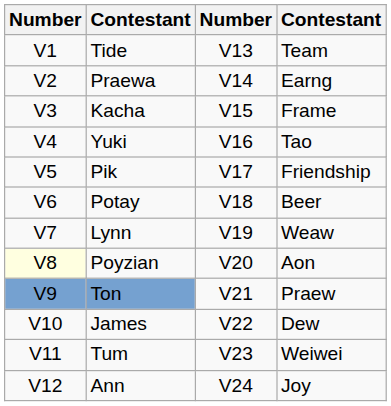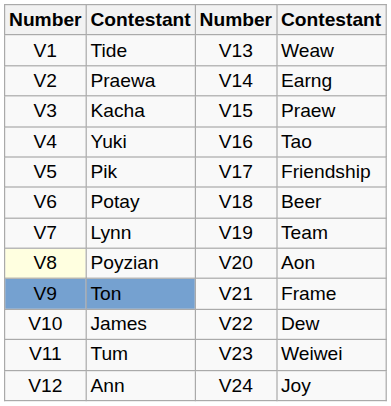(304, 50) Team -> (307, 50) Weaw
(309, 111) Frame -> (308, 111) Praew
(307, 232) Weaw -> (304, 232) Team
(308, 293) Praew -> (309, 293) Frame
